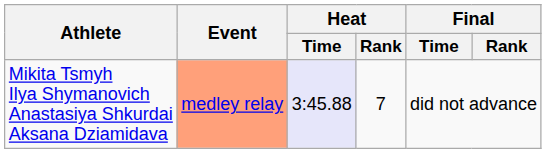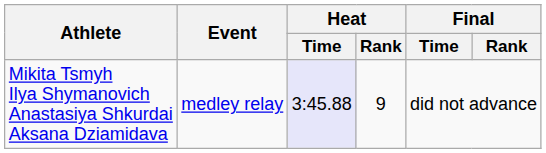(232, 105) lightsalmon background -> (232, 105) no background
(381, 105) 7 -> (381, 105) 9
